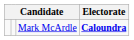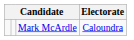(104, 27) bold -> (103, 27) normal
